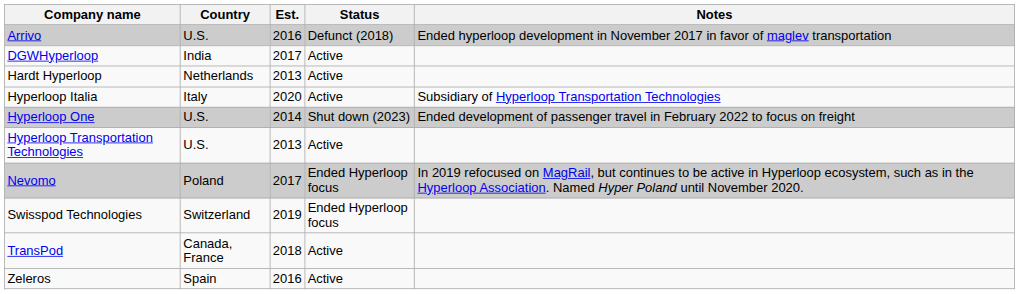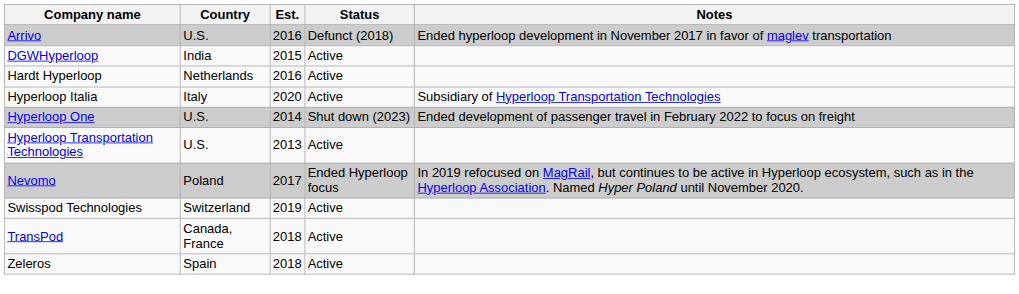(287, 55) 2017 -> (287, 55) 2015
(287, 76) 2013 -> (287, 76) 2016
(358, 215) Ended Hyperloop focus -> (325, 208) Active
(287, 278) 2016 -> (287, 264) 2018
